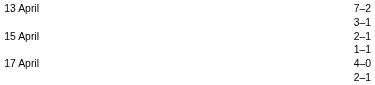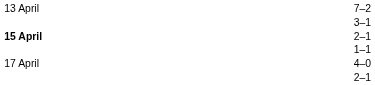(22, 36) normal -> (23, 36) bold
